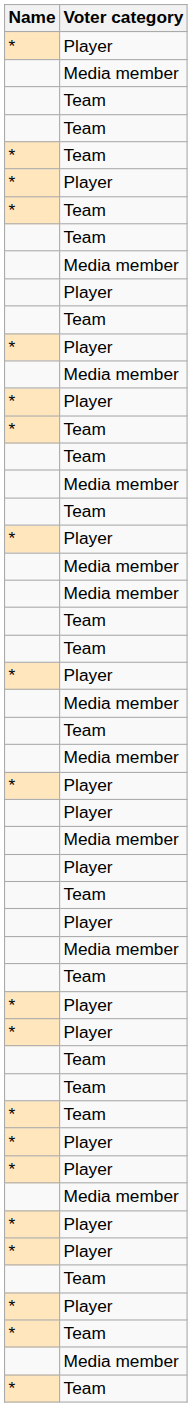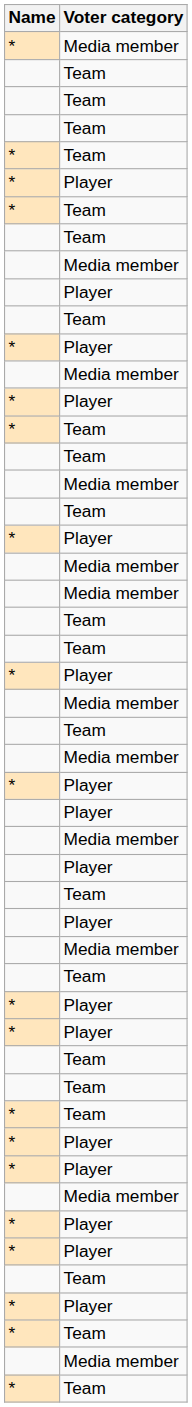(88, 45) Player -> (121, 45) Media member
(121, 73) Media member -> (85, 73) Team
